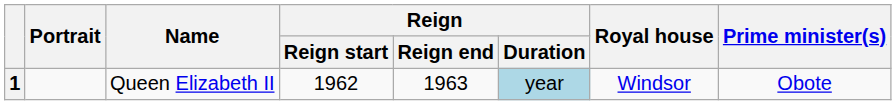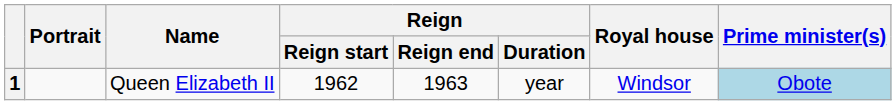(544, 83) lightblue background -> (544, 83) no background
(805, 83) no background -> (805, 83) lightblue background
